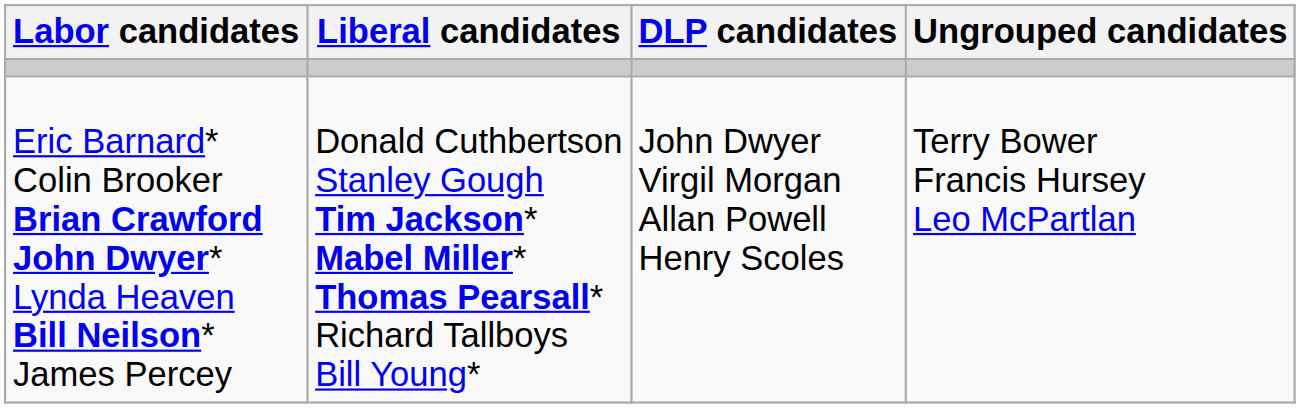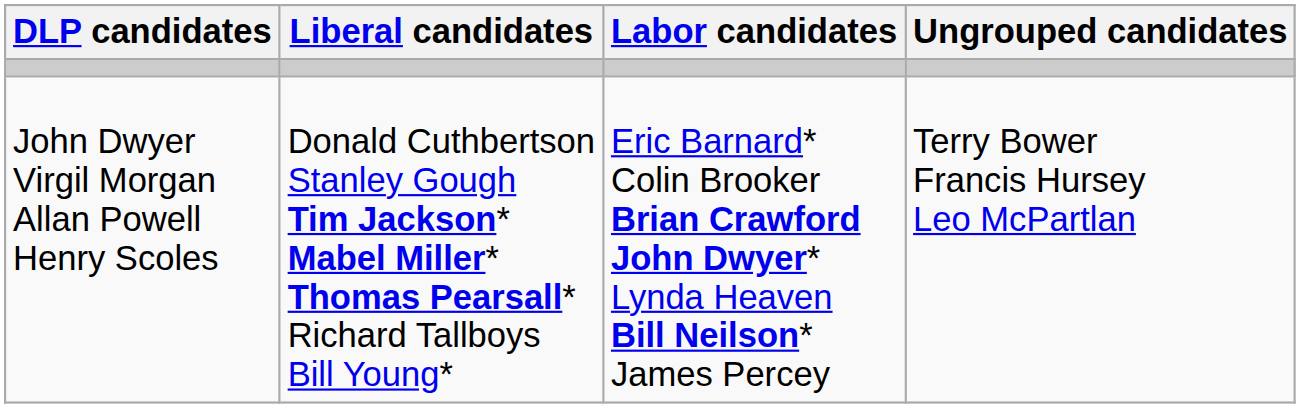columns swapped: (156, 31) <-> (768, 31)
